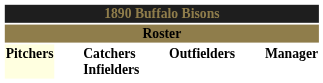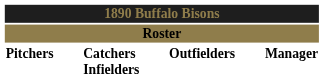(30, 53) lightyellow background -> (30, 53) no background
